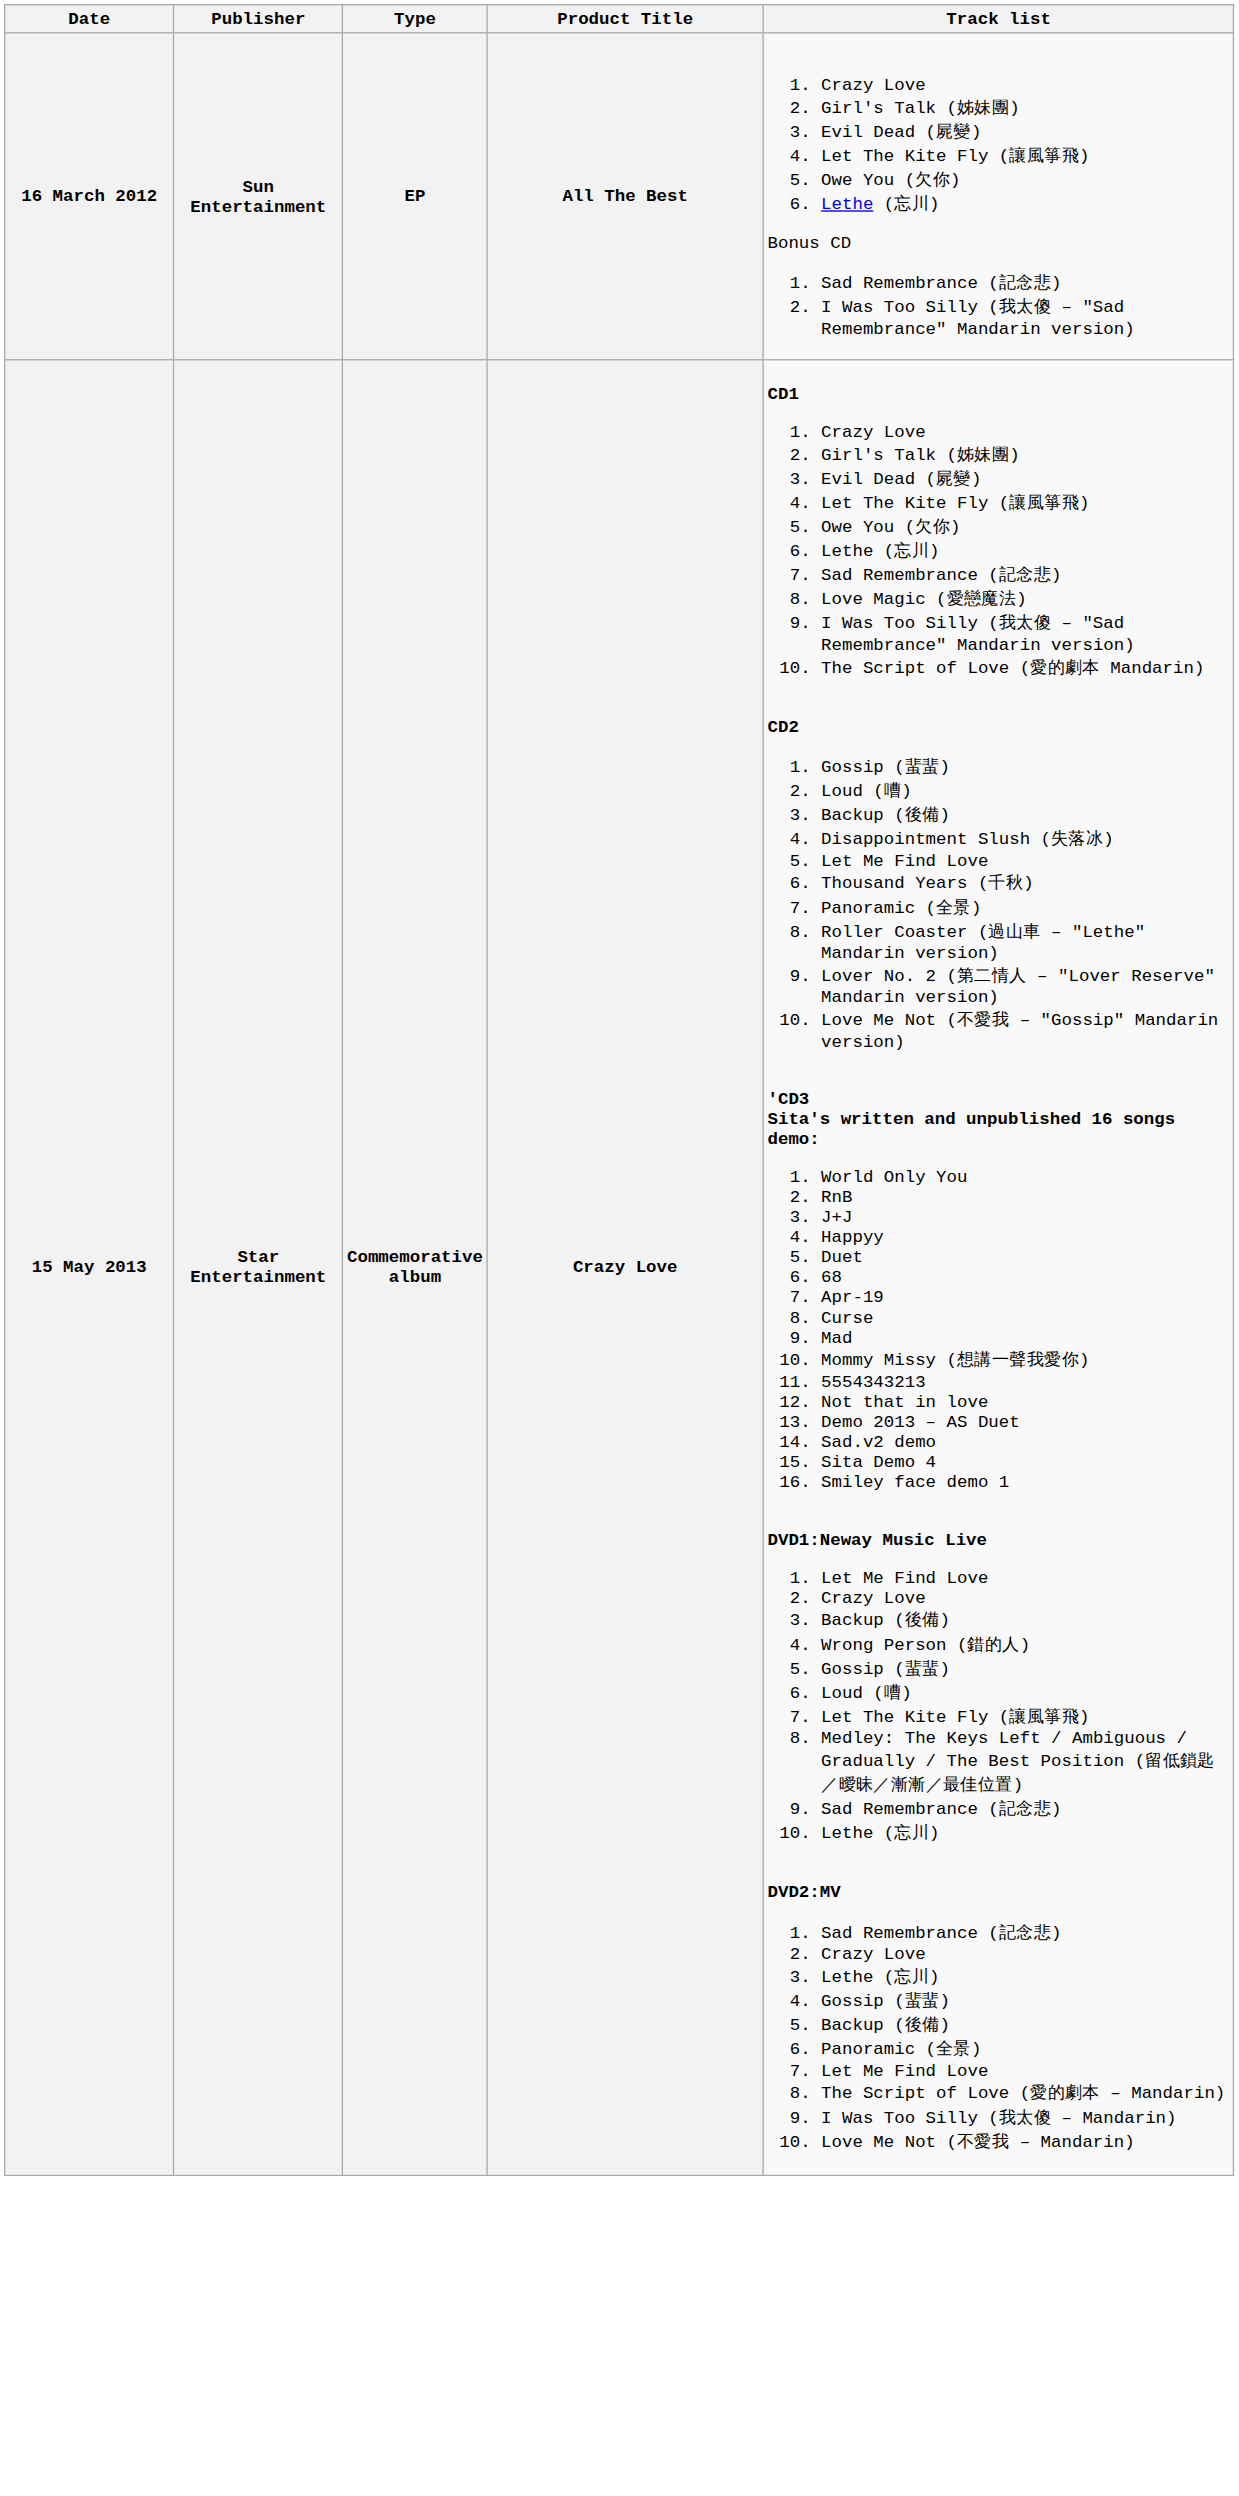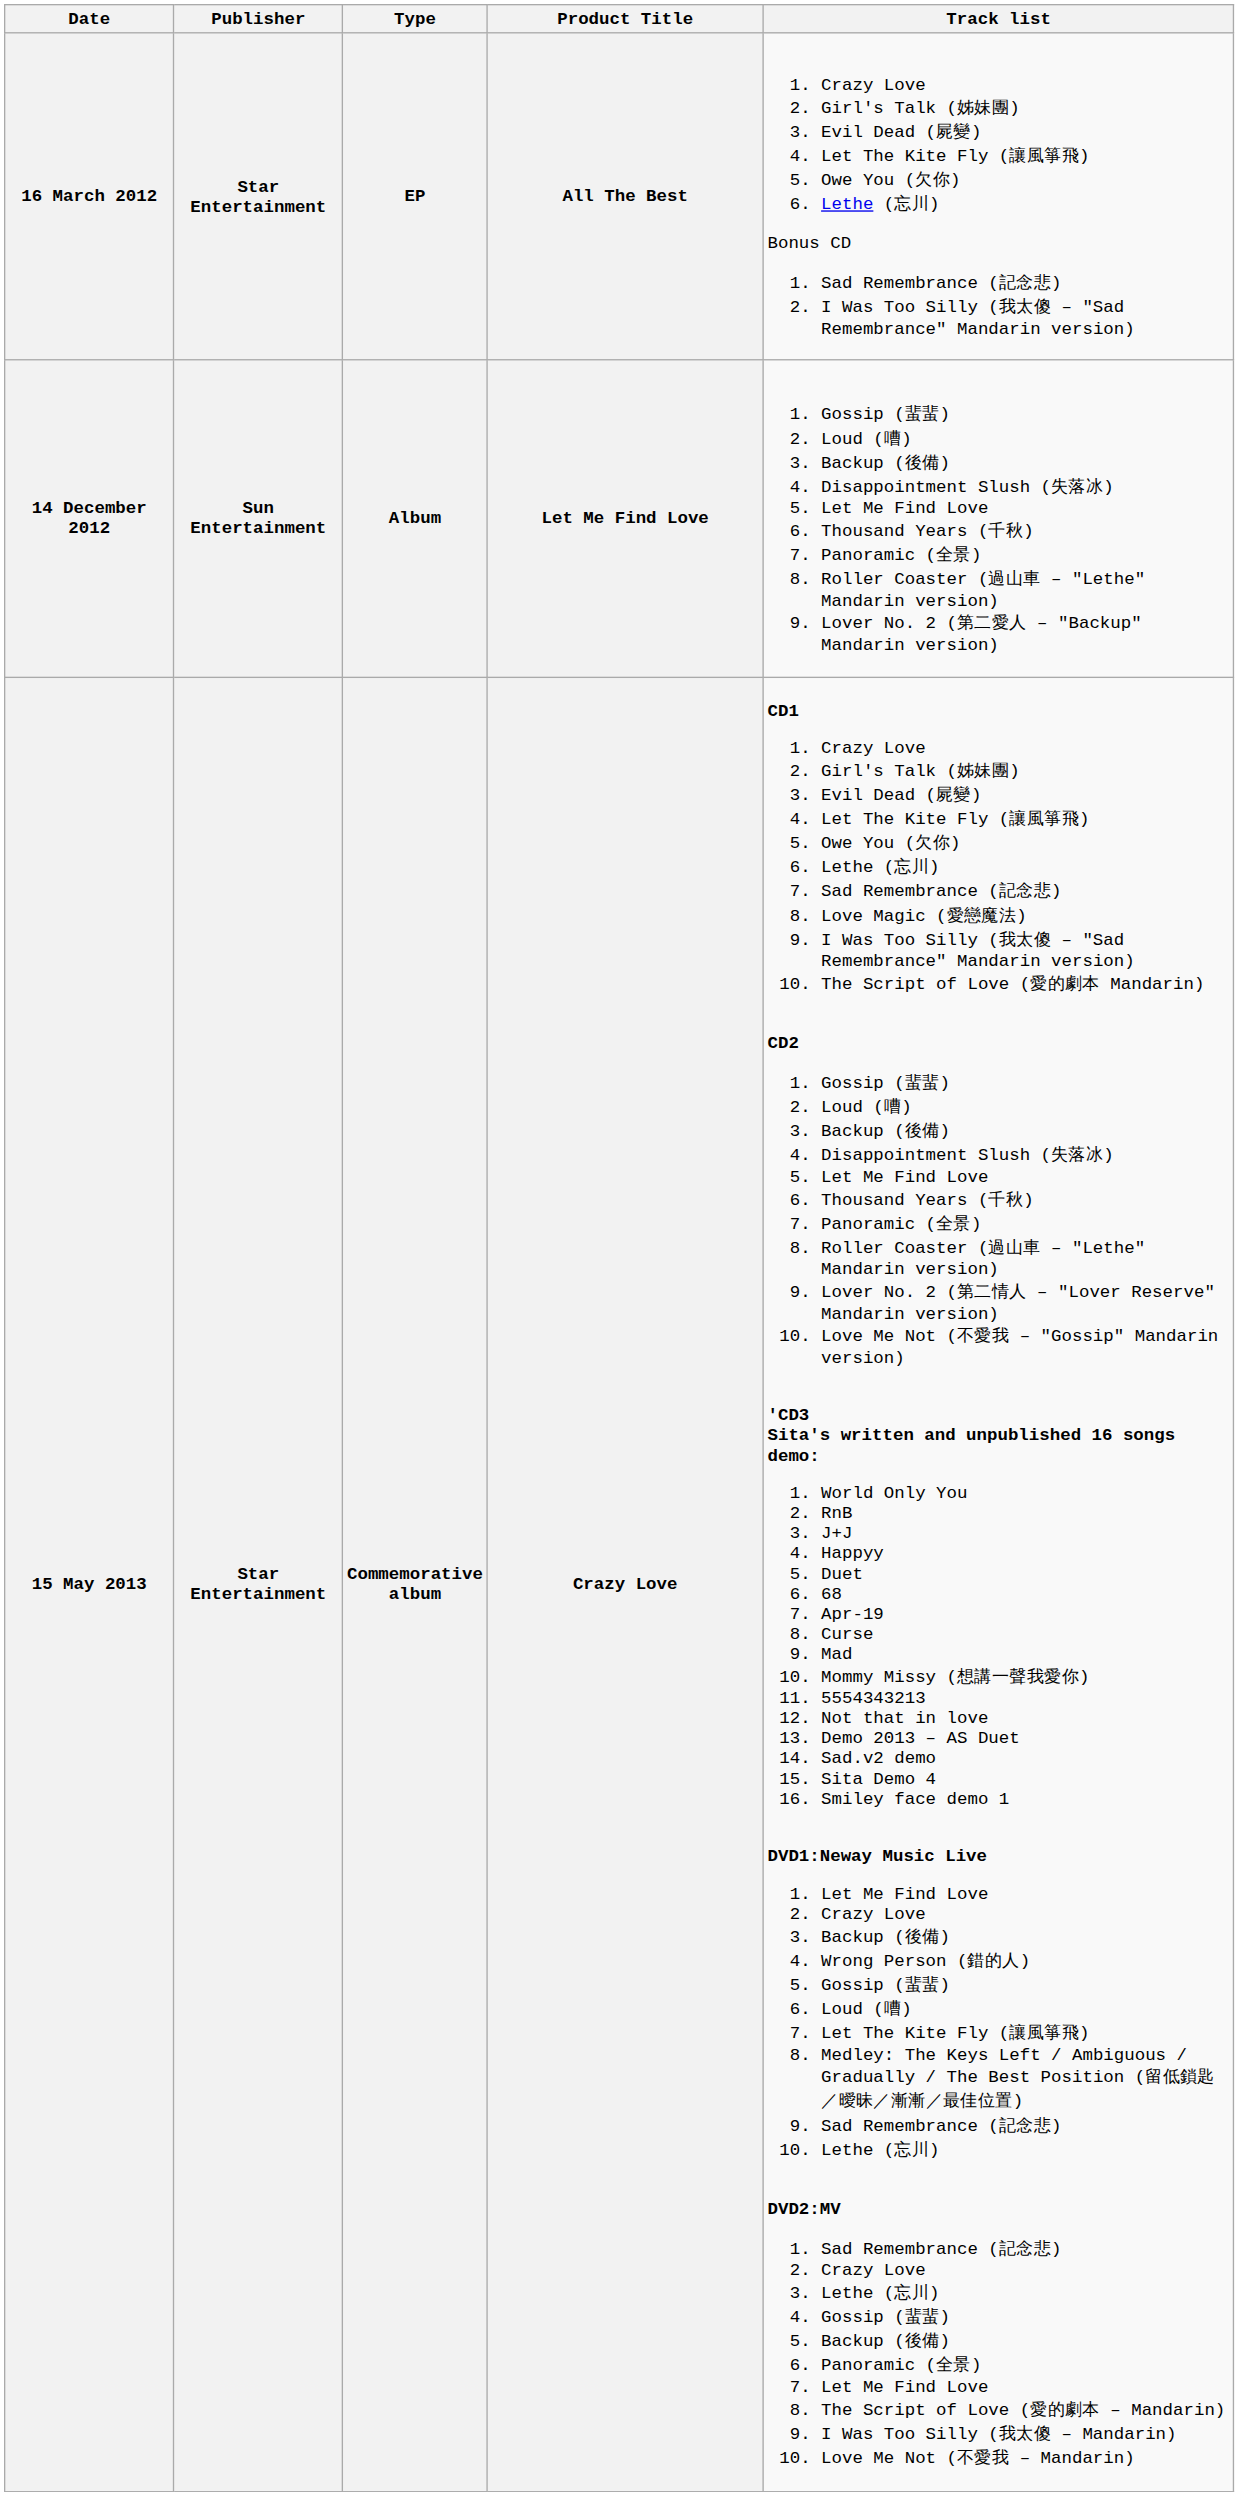(258, 197) Sun Entertainment -> (258, 197) Star Entertainment
+ row: (89, 519)
